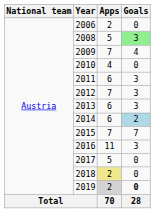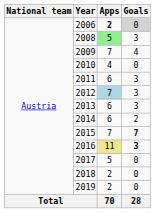(109, 25) normal -> (109, 25) bold
(136, 25) no background -> (136, 25) lightgrey background
(109, 38) no background -> (109, 38) lightgreen background
(136, 38) lightgreen background -> (136, 38) no background
(109, 92) no background -> (109, 92) lightblue background
(136, 120) lightblue background -> (136, 120) no background
(136, 133) normal -> (136, 133) bold
(109, 147) no background -> (109, 147) khaki background
(136, 147) normal -> (136, 147) bold
(109, 174) khaki background -> (109, 174) no background
(109, 187) lightgrey background -> (109, 187) no background
(136, 187) bold -> (136, 187) normal
